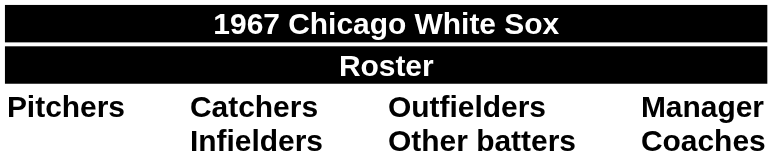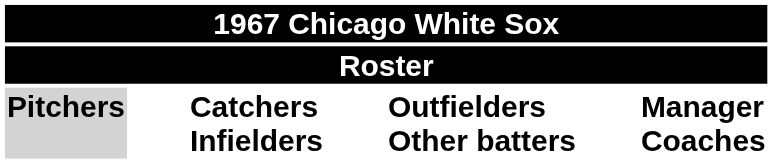(66, 106) no background -> (66, 106) lightgrey background
